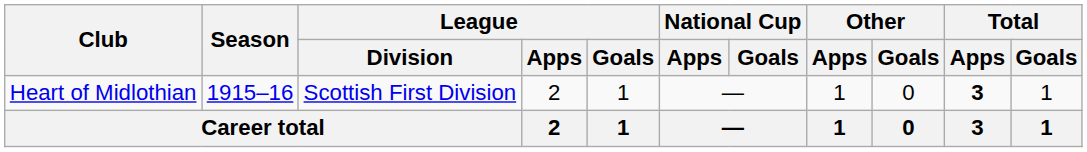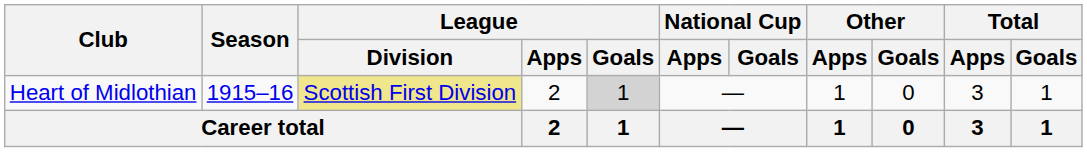(410, 92) no background -> (410, 92) khaki background
(623, 92) no background -> (623, 92) lightgrey background
(977, 92) bold -> (977, 92) normal
